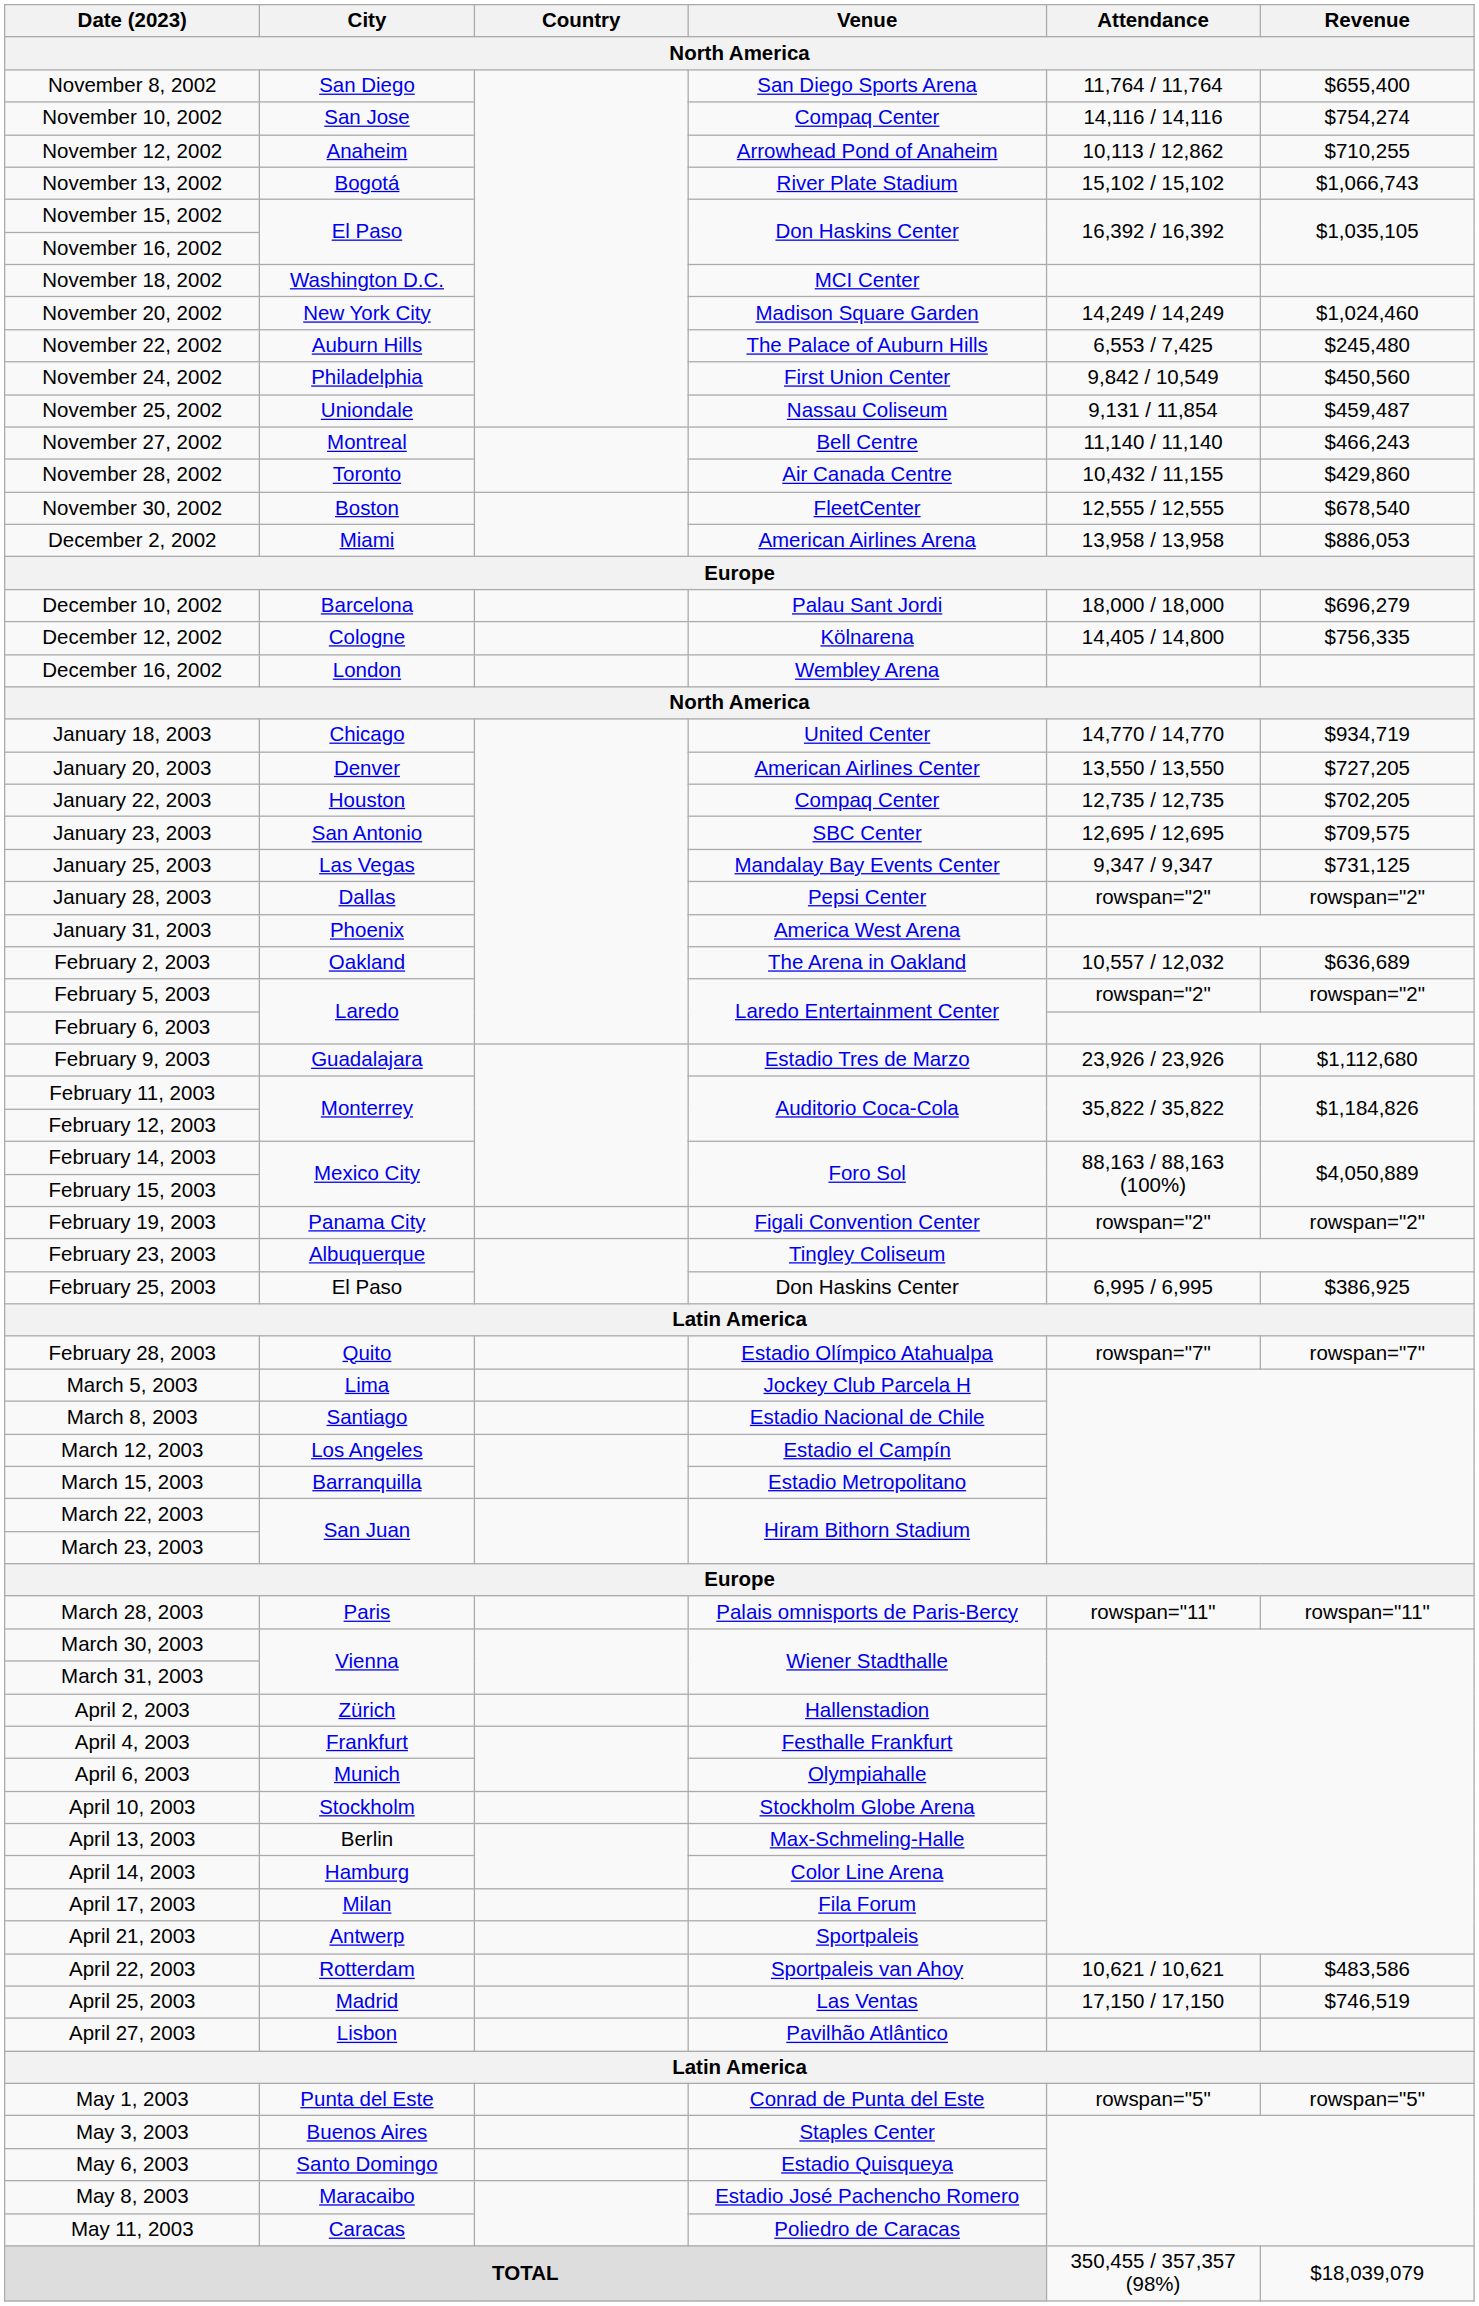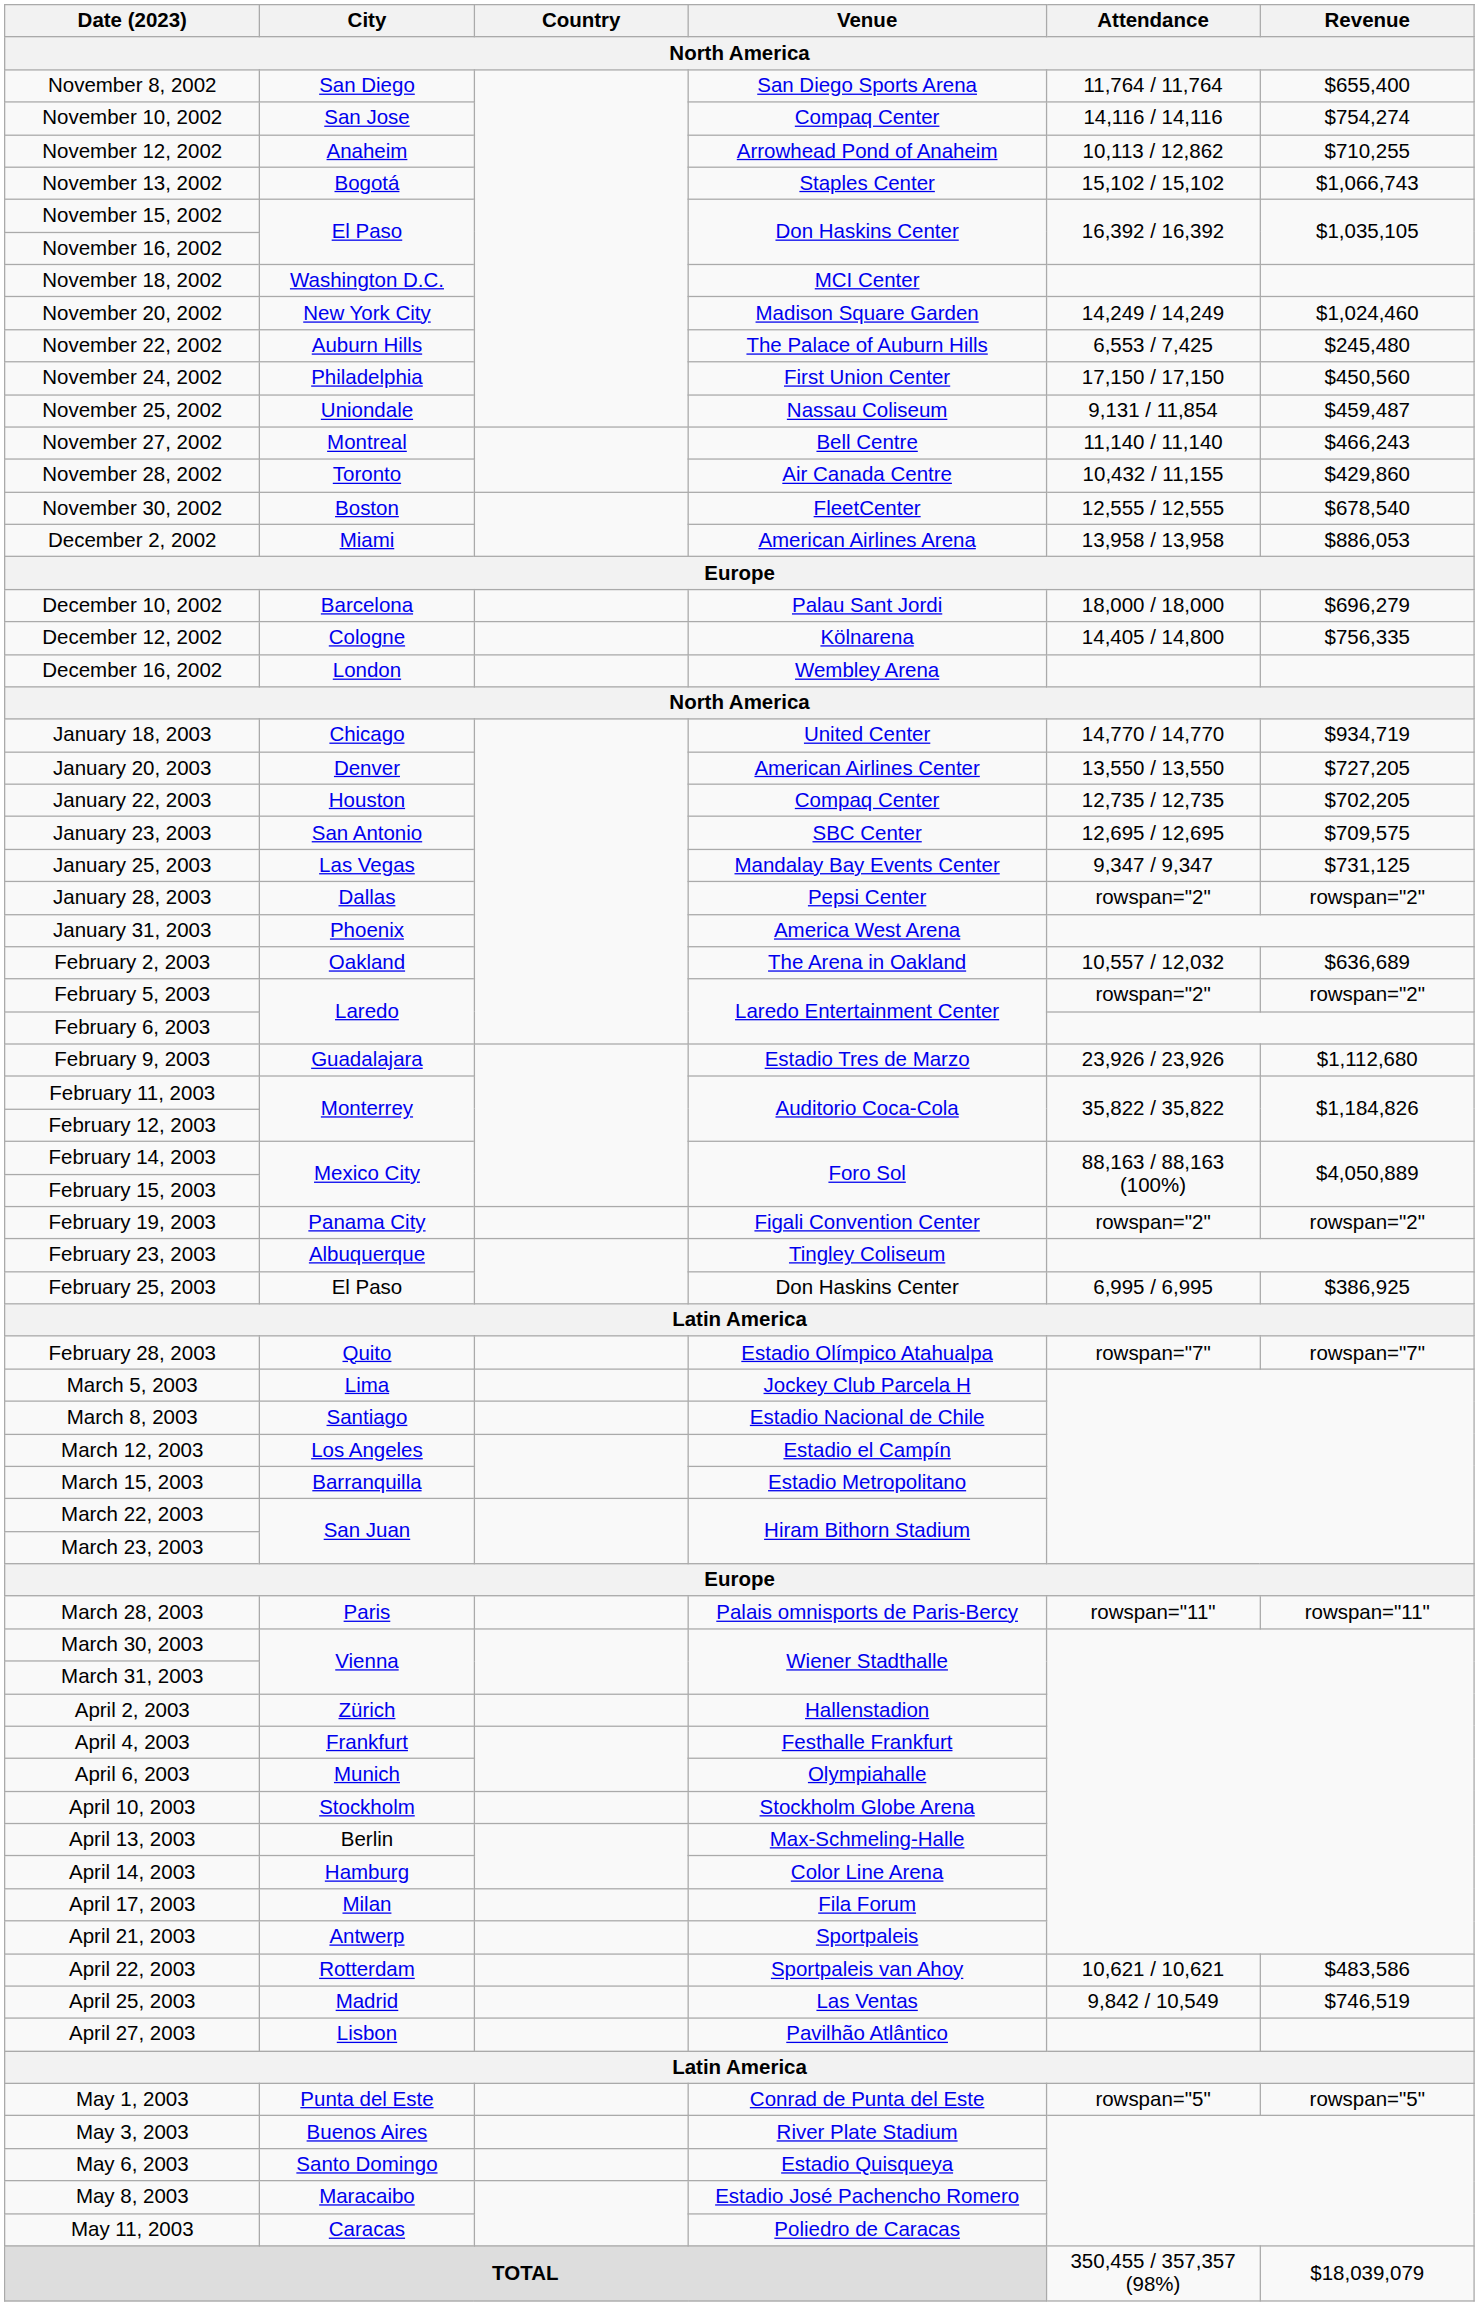(867, 183) River Plate Stadium -> (867, 183) Staples Center
(1153, 378) 9,842 / 10,549 -> (1153, 378) 17,150 / 17,150
(1153, 2002) 17,150 / 17,150 -> (1153, 2002) 9,842 / 10,549
(867, 2131) Staples Center -> (867, 2131) River Plate Stadium
